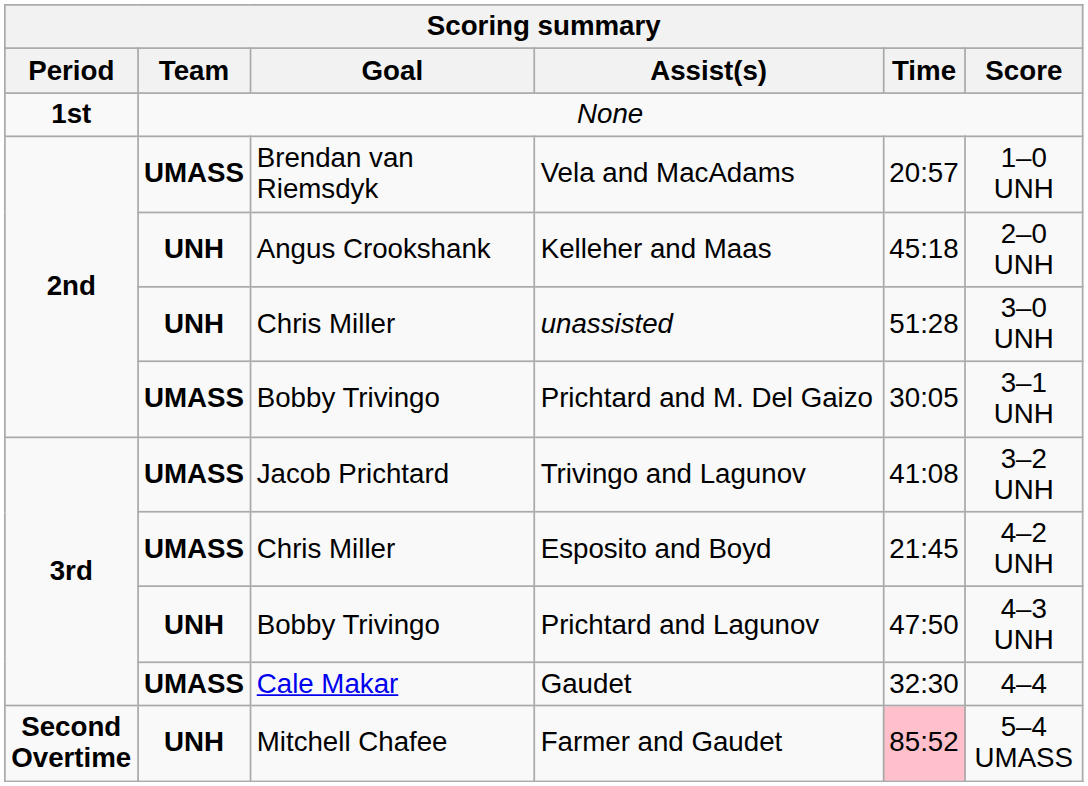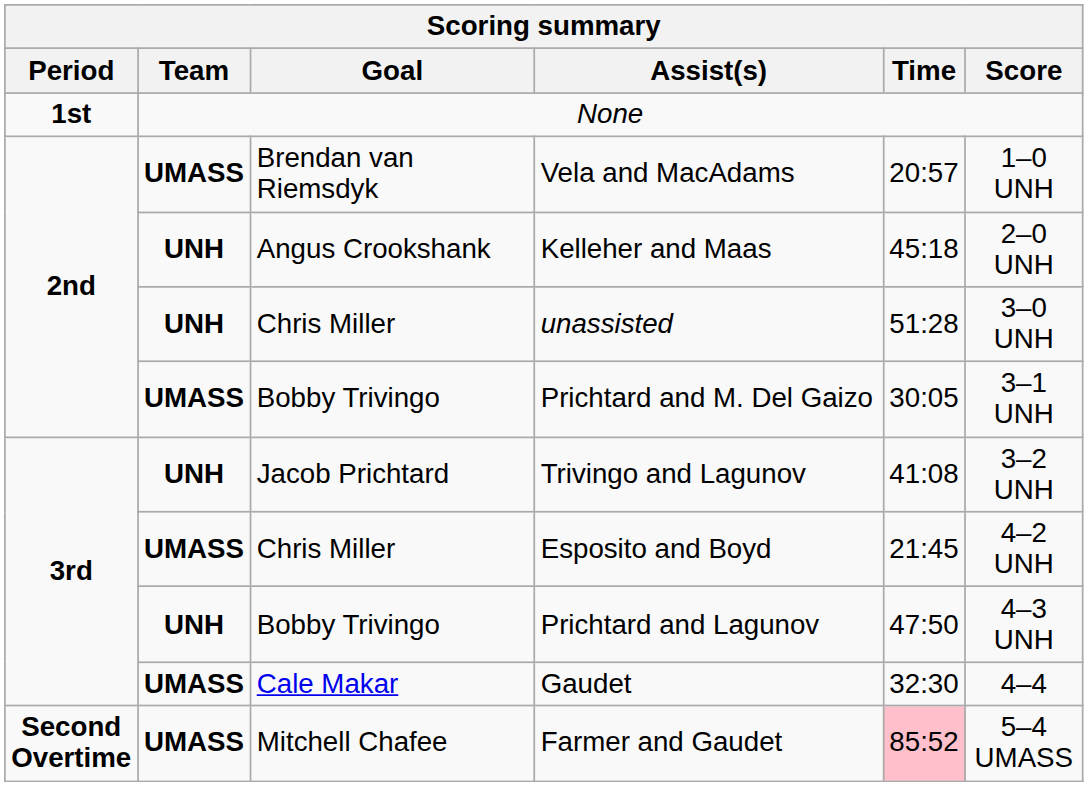(194, 473) UMASS -> (194, 473) UNH
(194, 742) UNH -> (194, 742) UMASS
